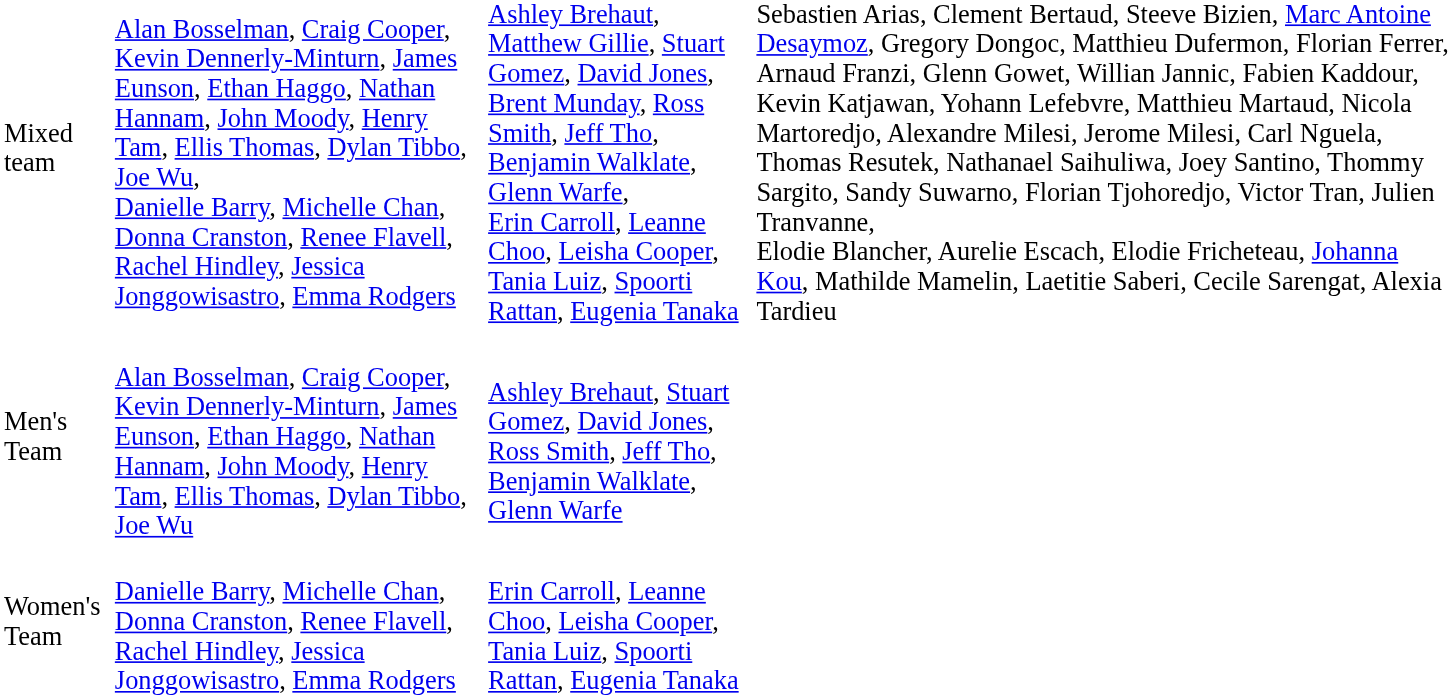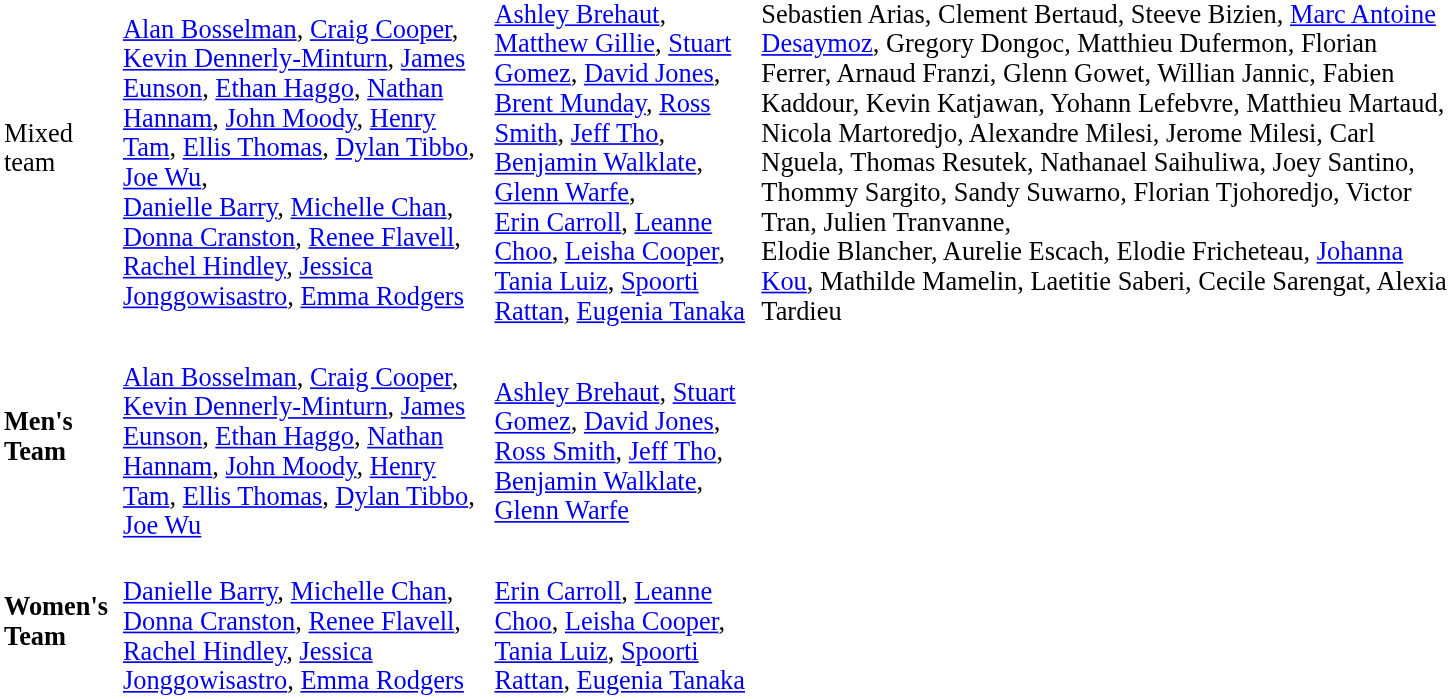(36, 436) normal -> (38, 436) bold
(52, 621) normal -> (56, 621) bold
